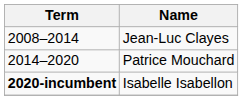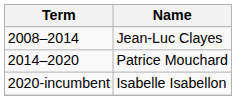(62, 83) bold -> (59, 83) normal
